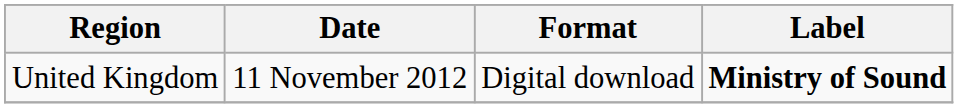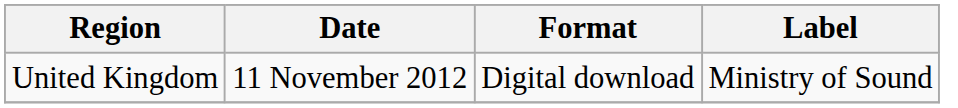(827, 77) bold -> (820, 77) normal
